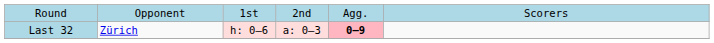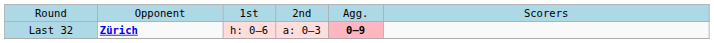(119, 30) normal -> (119, 30) bold
